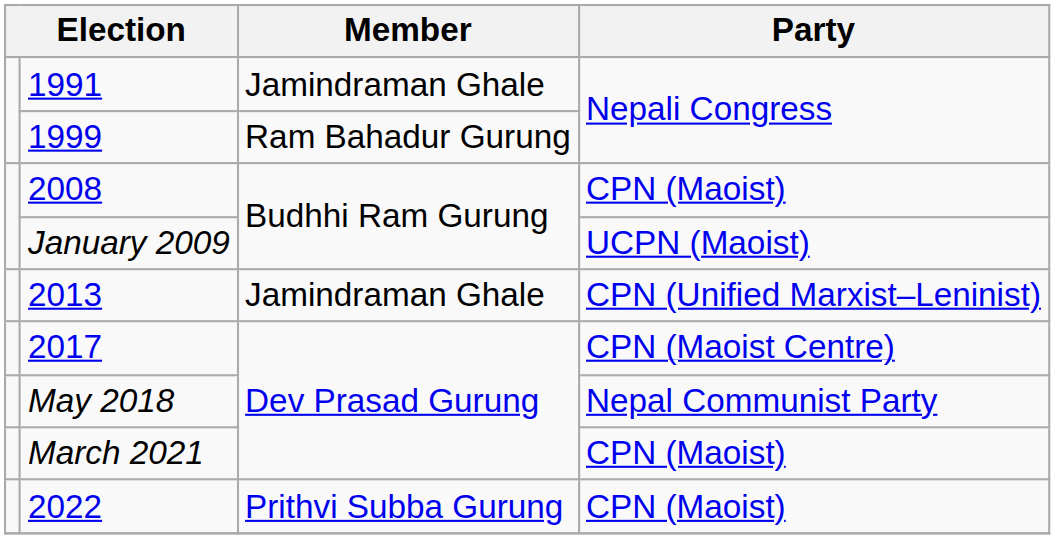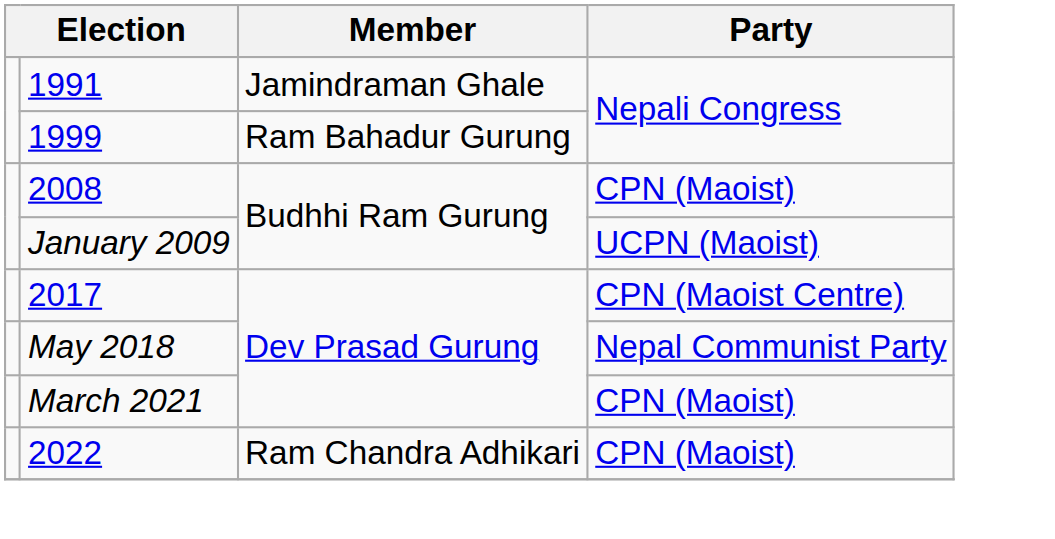- row: (65, 294)
(404, 505) Prithvi Subba Gurung -> (412, 453) Ram Chandra Adhikari
